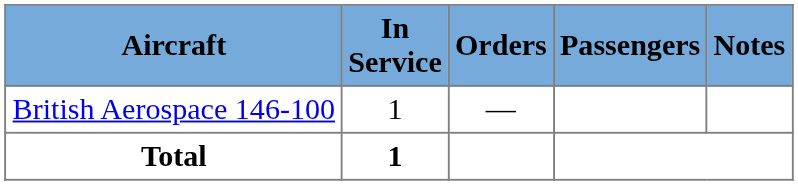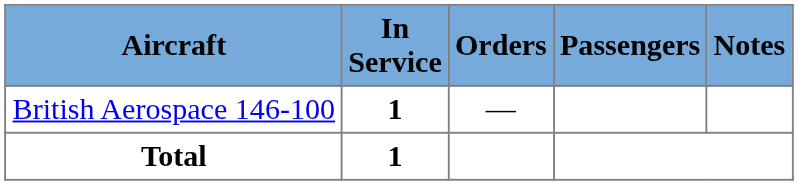(395, 108) normal -> (395, 108) bold
